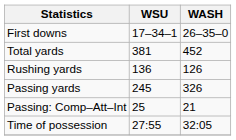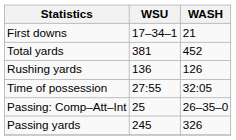(205, 32) 26–35–0 -> (189, 32) 21
rows swapped: (44, 88) <-> (57, 125)
(189, 107) 21 -> (205, 107) 26–35–0
